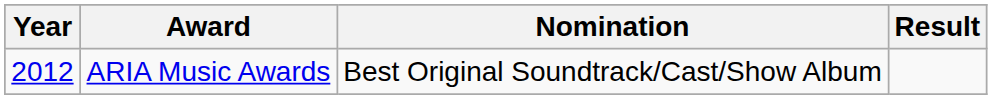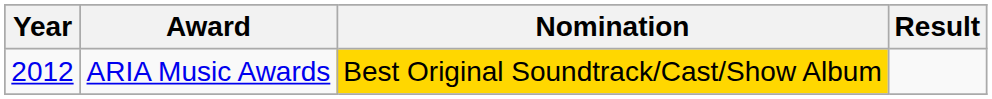(612, 71) no background -> (612, 71) gold background
